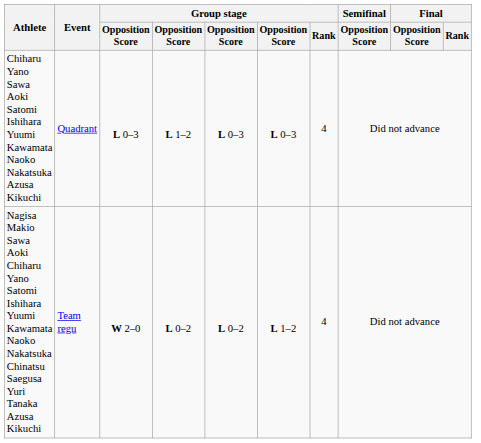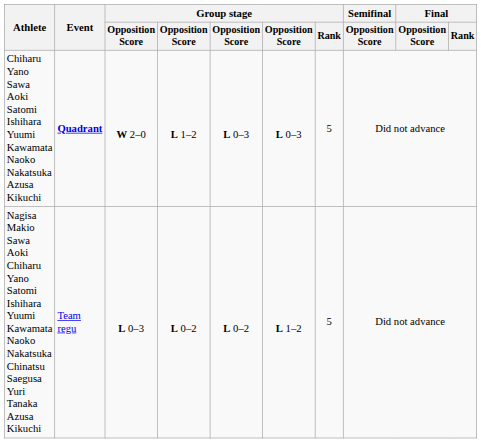(77, 128) normal -> (80, 128) bold
(126, 135) L 0–3 -> (131, 135) W 2–0
(324, 128) 4 -> (329, 128) 5
(126, 328) W 2–0 -> (131, 328) L 0–3
(324, 322) 4 -> (329, 322) 5
